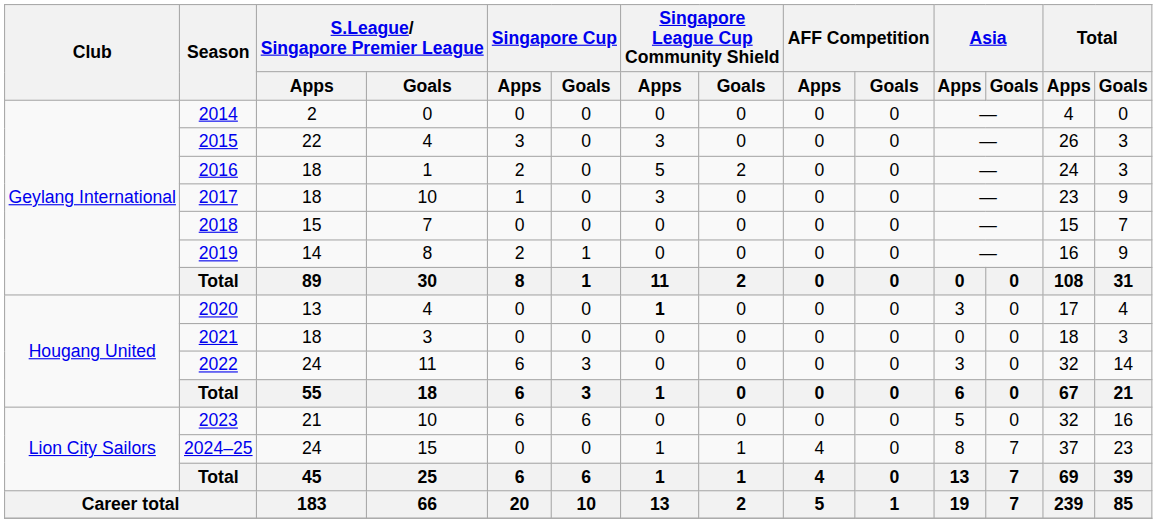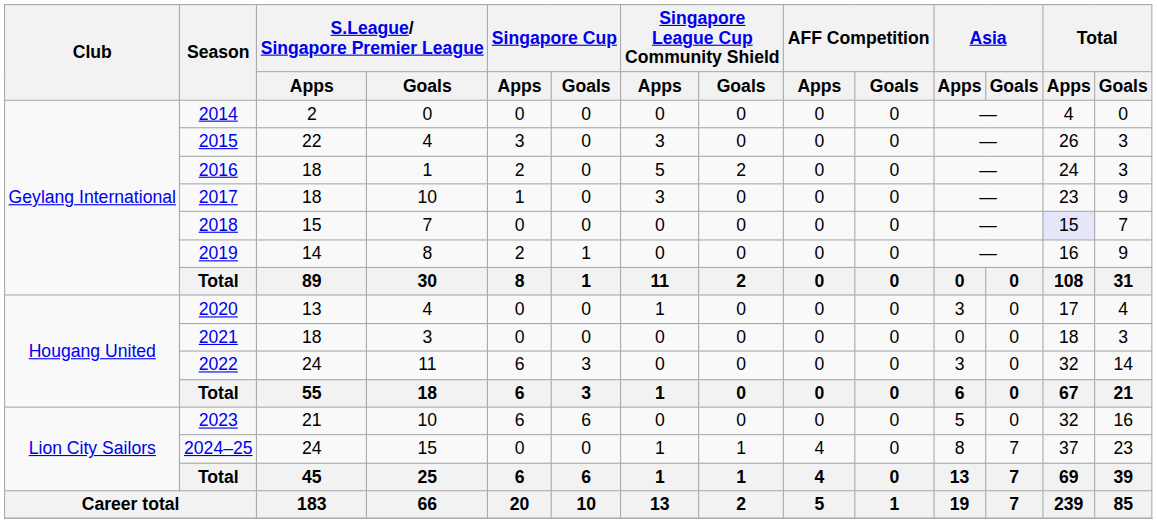(1069, 225) no background -> (1069, 225) lavender background
(660, 309) bold -> (660, 309) normal
